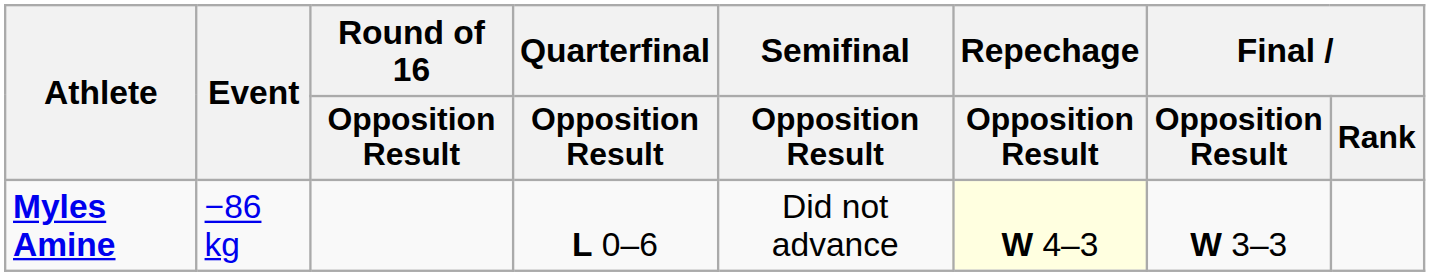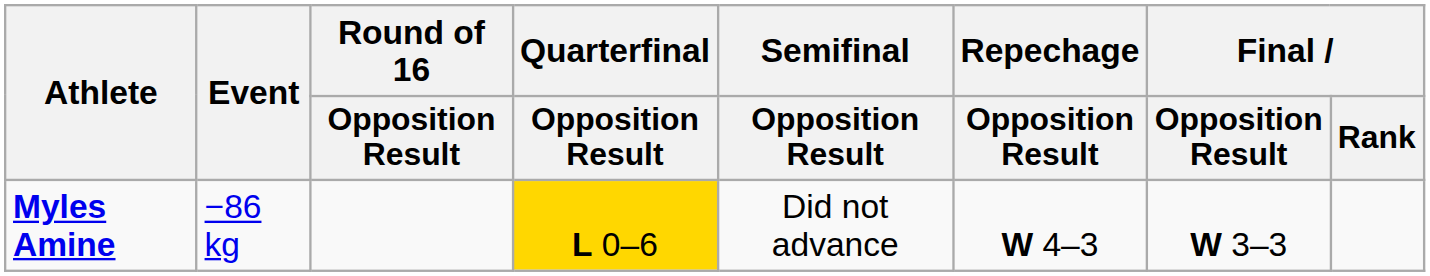(615, 245) no background -> (615, 245) gold background
(1050, 245) lightyellow background -> (1050, 245) no background
